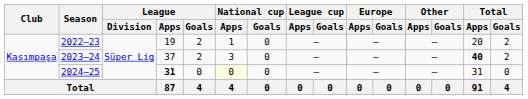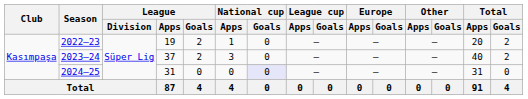(477, 57) bold -> (477, 57) normal
(170, 72) bold -> (170, 72) normal
(231, 72) lightyellow background -> (231, 72) no background
(267, 72) no background -> (267, 72) lavender background
